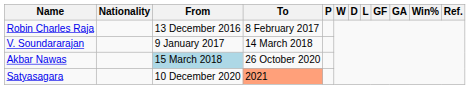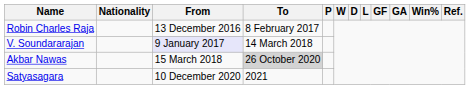(190, 44) no background -> (190, 44) lavender background
(188, 60) lightblue background -> (188, 60) no background
(283, 60) no background -> (283, 60) lightgrey background
(256, 76) lightsalmon background -> (256, 76) no background
